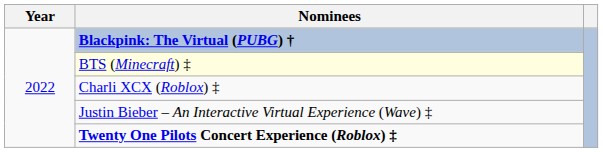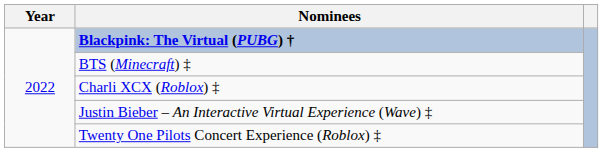(135, 64) lightyellow background -> (135, 64) no background
(238, 135) bold -> (230, 135) normal
